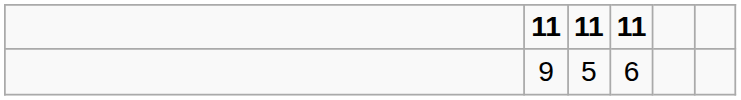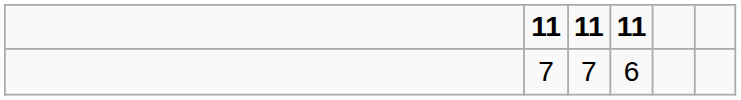(546, 71) 9 -> (546, 71) 7
(589, 71) 5 -> (589, 71) 7
